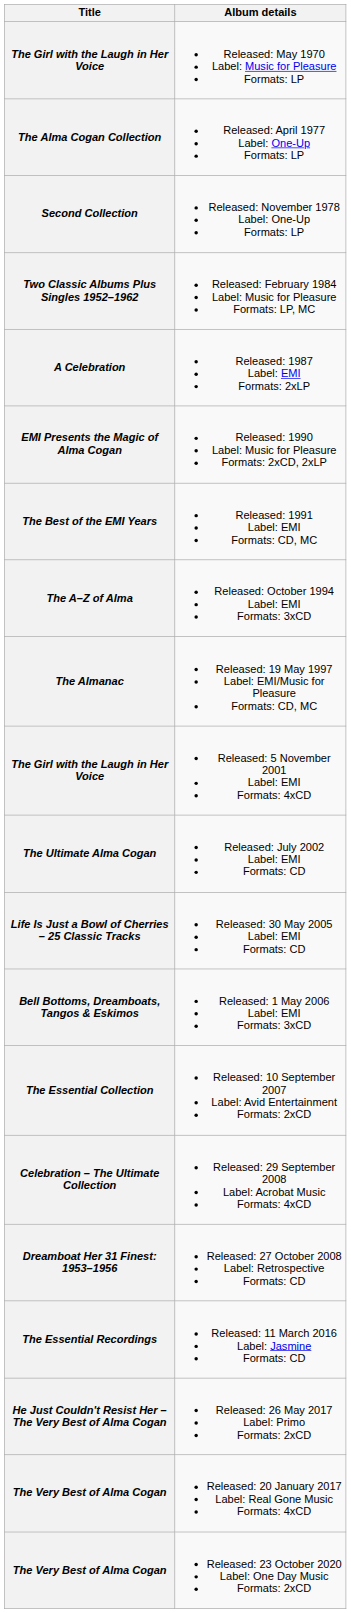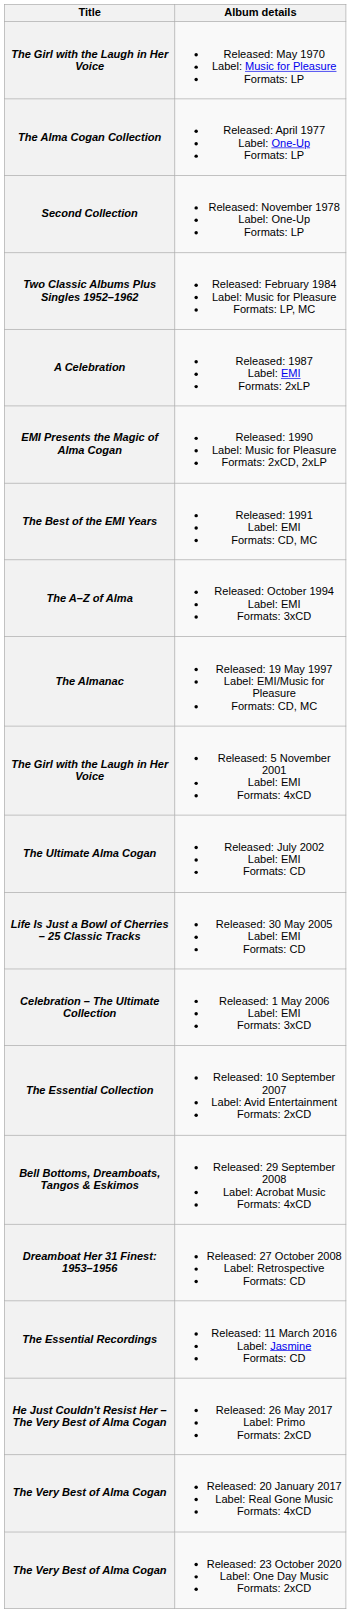(90, 1007) Bell Bottoms, Dreamboats, Tangos & Eskimos -> (90, 1007) Celebration – The Ultimate Collection
(90, 1179) Celebration – The Ultimate Collection -> (90, 1179) Bell Bottoms, Dreamboats, Tangos & Eskimos
